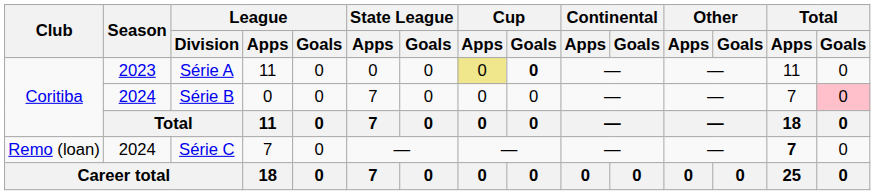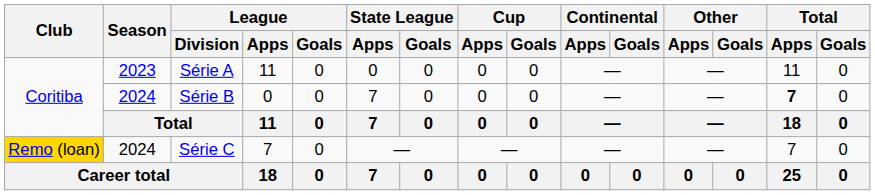(482, 70) khaki background -> (482, 70) no background
(534, 70) bold -> (534, 70) normal
(792, 96) normal -> (792, 96) bold
(843, 96) pink background -> (843, 96) no background
(54, 149) no background -> (54, 149) gold background
(792, 149) bold -> (792, 149) normal
